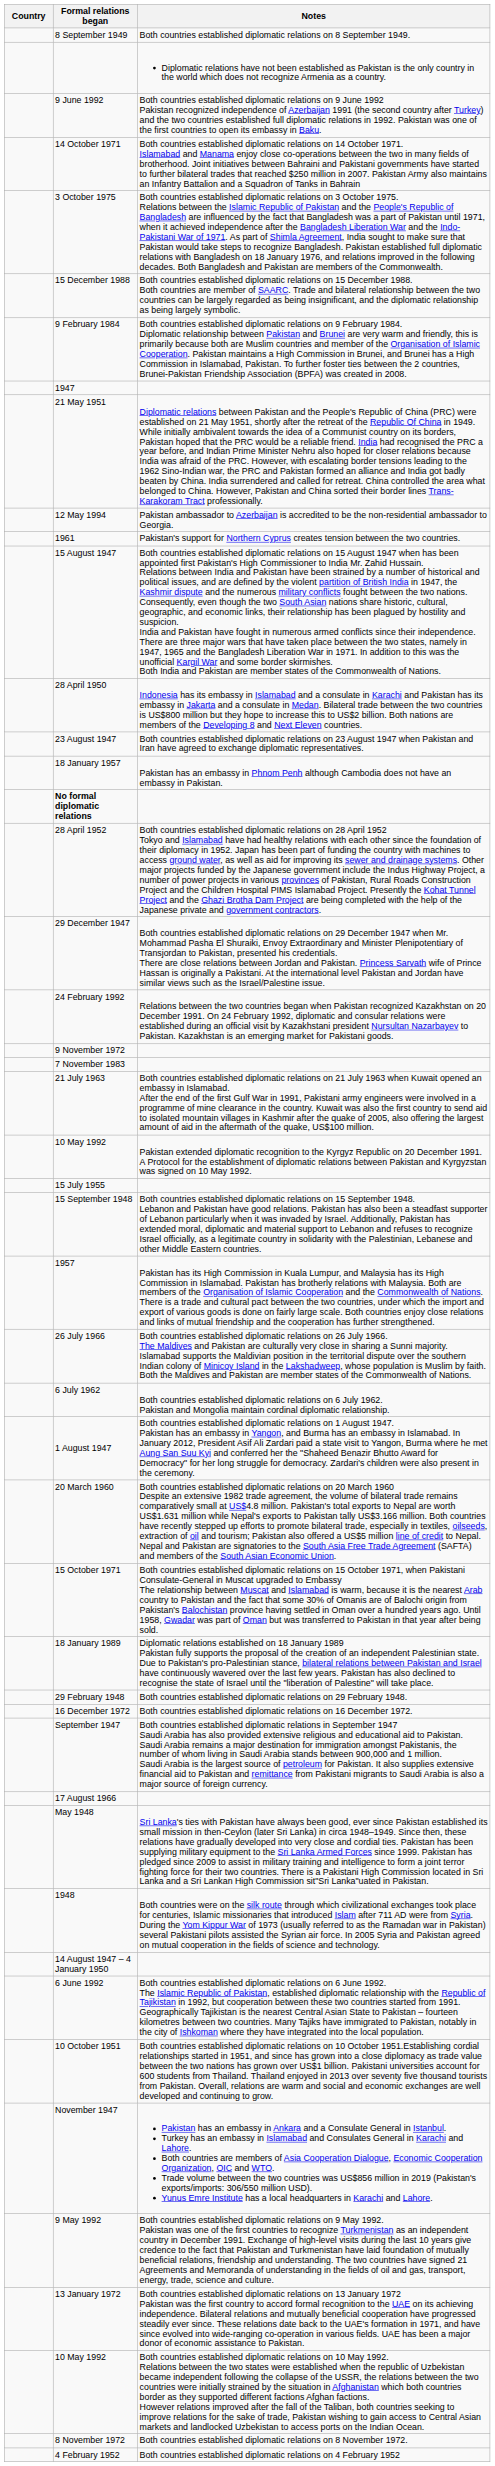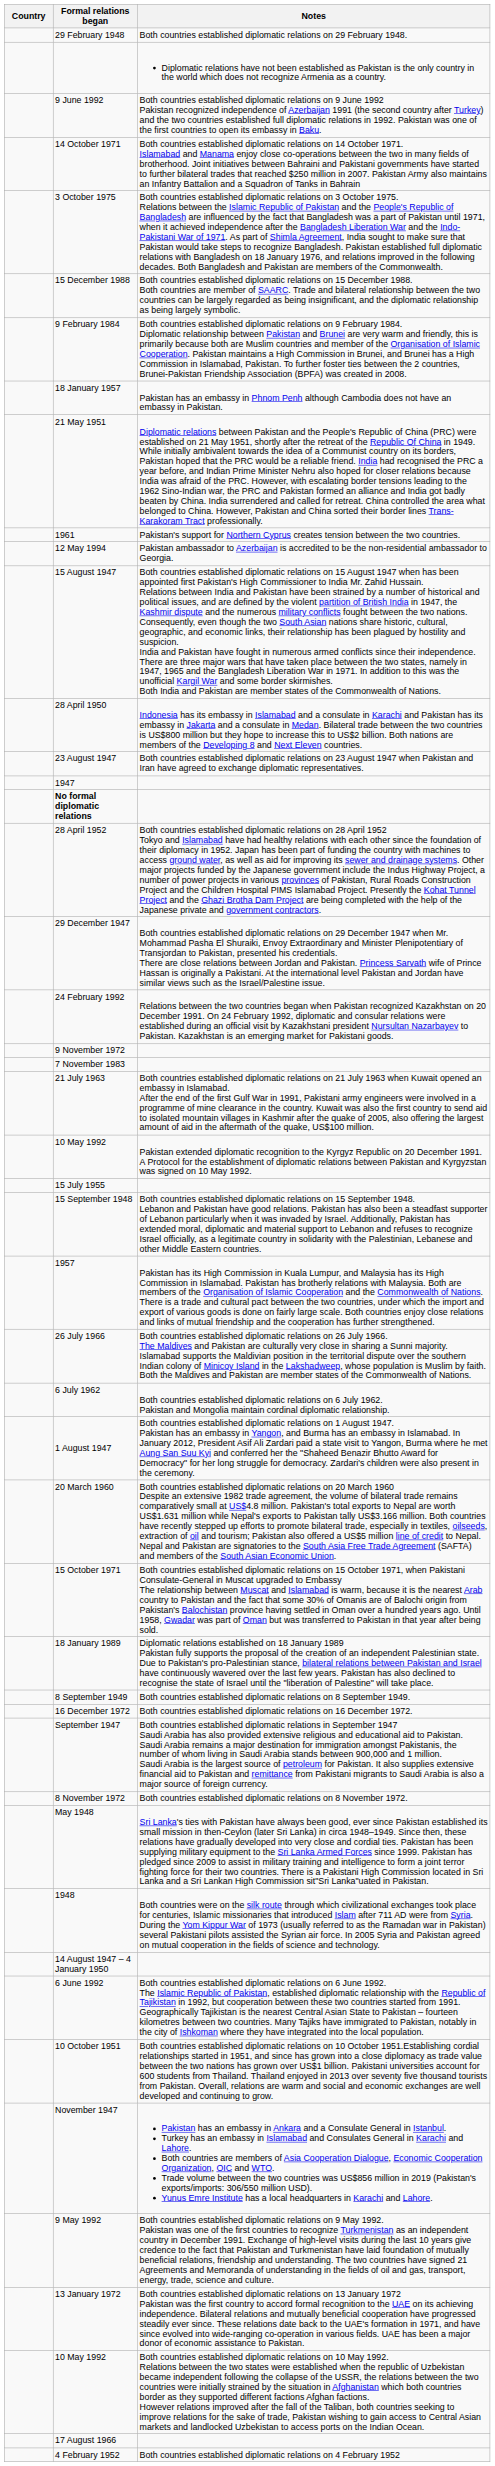rows swapped: (90, 1697) <-> (91, 35)
rows swapped: (88, 763) <-> (65, 388)
rows swapped: (65, 538) <-> (80, 515)
rows swapped: (86, 1798) <-> (90, 2440)
